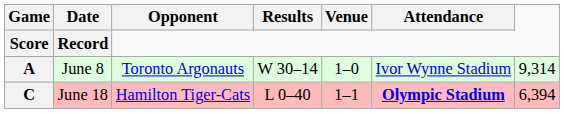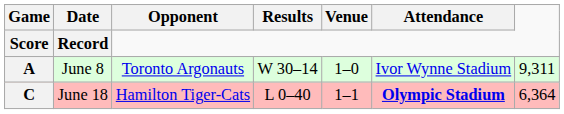(537, 69) 9,314 -> (537, 69) 9,311
(537, 95) 6,394 -> (537, 95) 6,364
